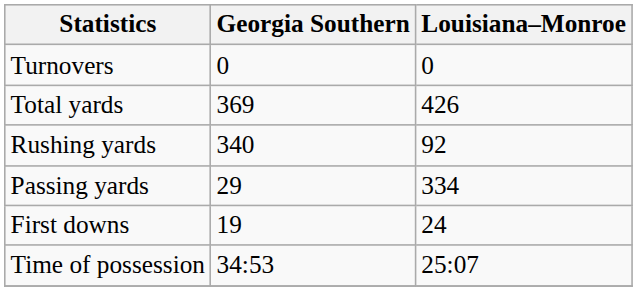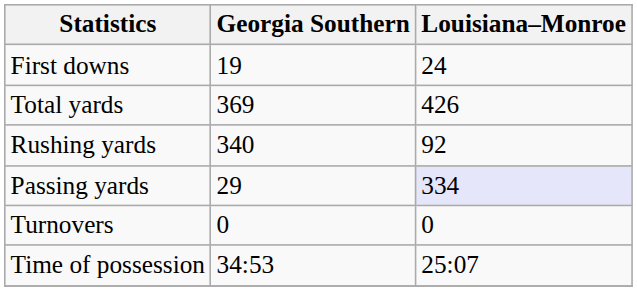rows swapped: (70, 225) <-> (62, 64)
(440, 184) no background -> (440, 184) lavender background
